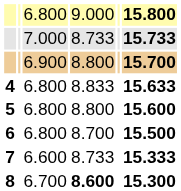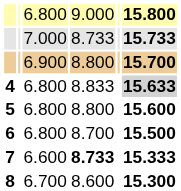(149, 86) no background -> (149, 86) lightgrey background
(93, 157) normal -> (93, 157) bold
(93, 181) bold -> (93, 181) normal
